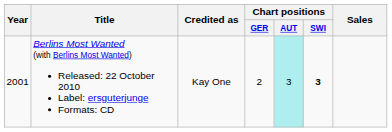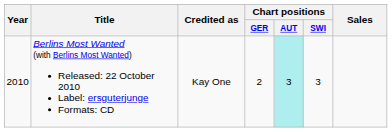(18, 81) 2001 -> (18, 81) 2010
(318, 81) bold -> (318, 81) normal
